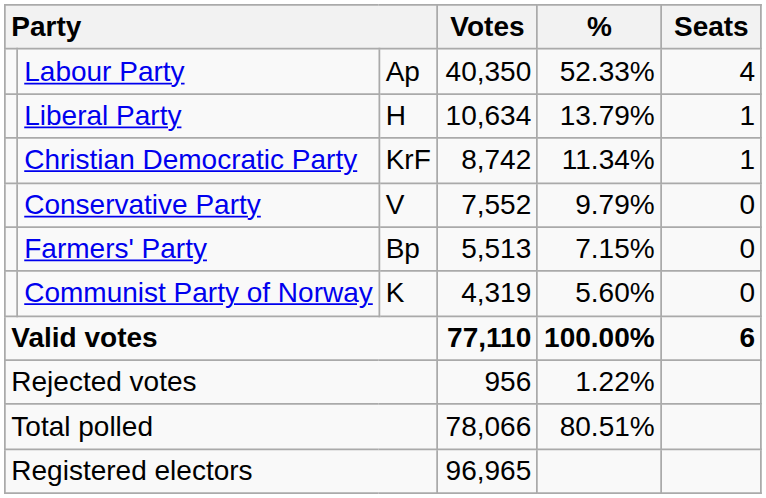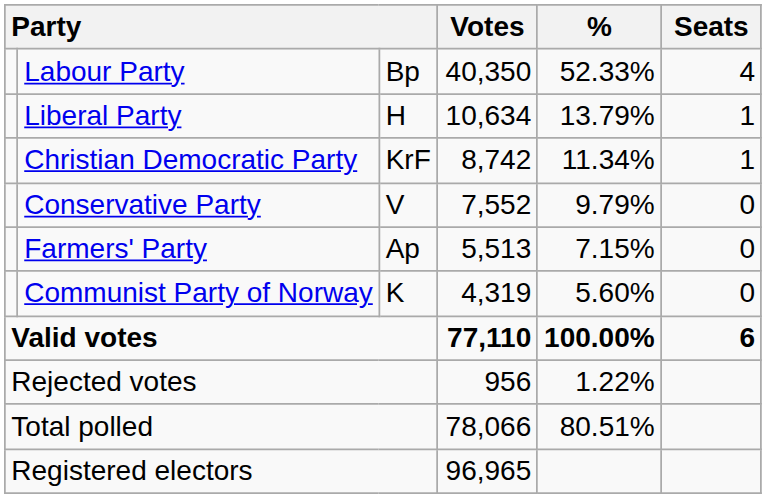(403, 71) Ap -> (403, 71) Bp
(403, 248) Bp -> (403, 248) Ap
